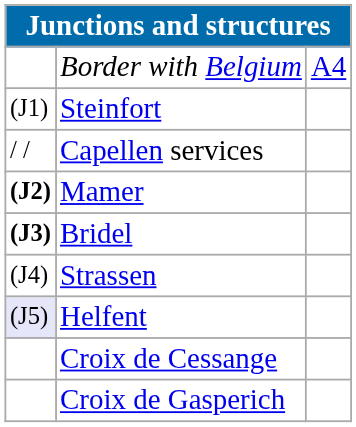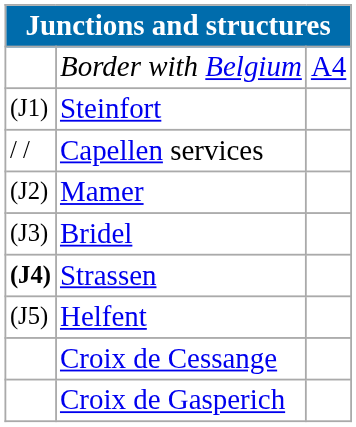(30, 191) bold -> (29, 191) normal
(30, 233) bold -> (29, 233) normal
(29, 275) normal -> (30, 275) bold
(29, 316) lavender background -> (29, 316) no background
